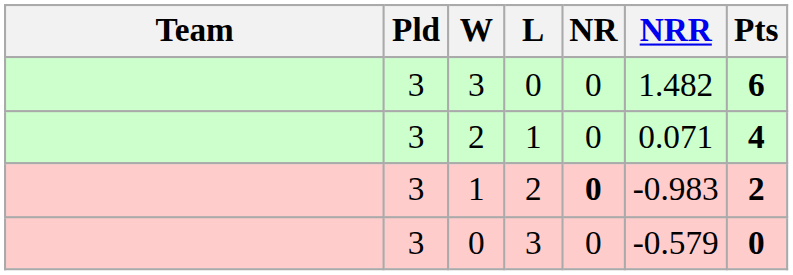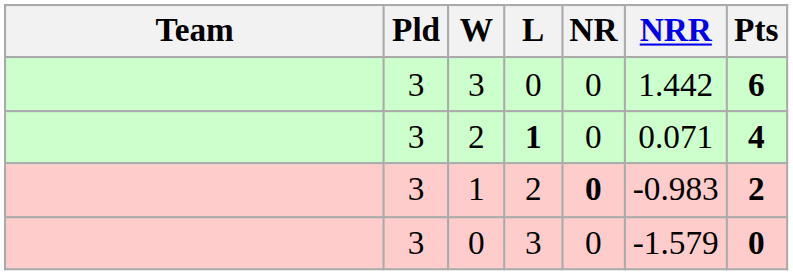(676, 83) 1.482 -> (676, 83) 1.442
(533, 136) normal -> (533, 136) bold
(676, 242) -0.579 -> (676, 242) -1.579
